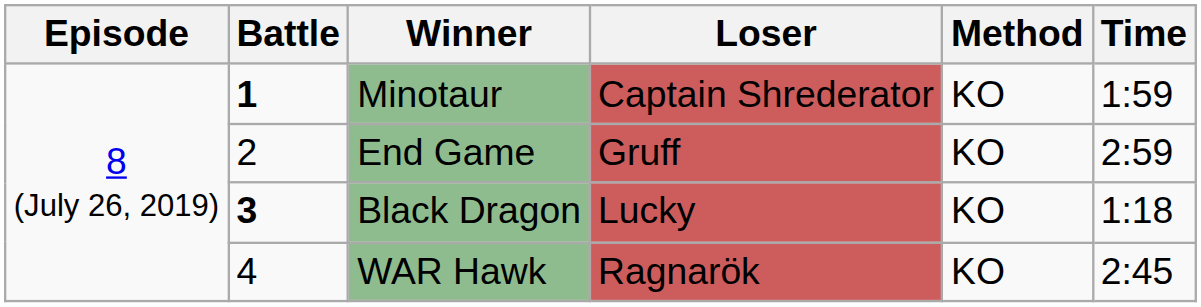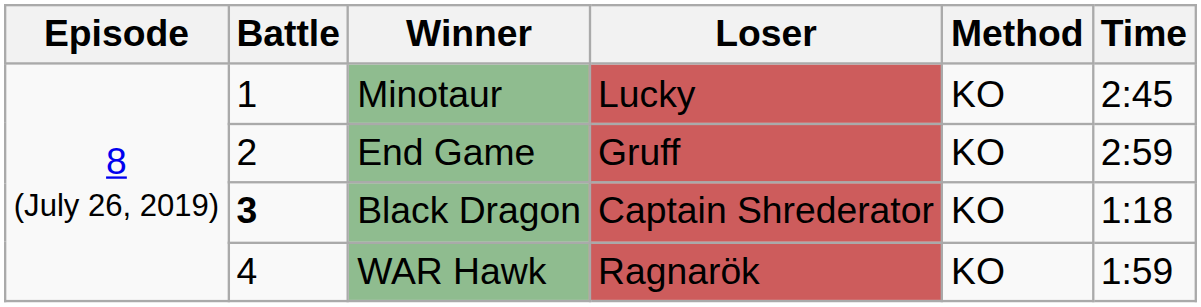(247, 93) bold -> (247, 93) normal
(766, 93) Captain Shrederator -> (647, 93) Lucky
(1137, 93) 1:59 -> (1137, 93) 2:45
(647, 211) Lucky -> (766, 211) Captain Shrederator
(1137, 270) 2:45 -> (1137, 270) 1:59
